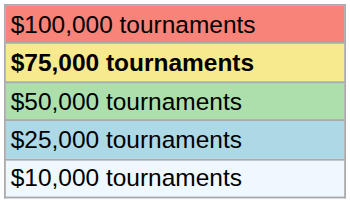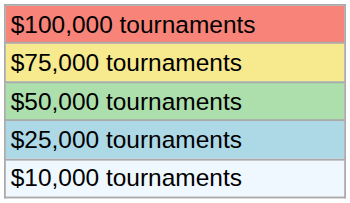(132, 62) bold -> (126, 62) normal
